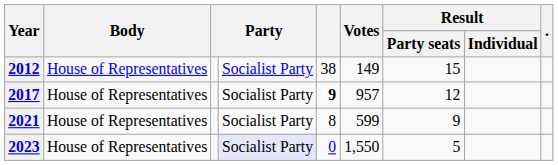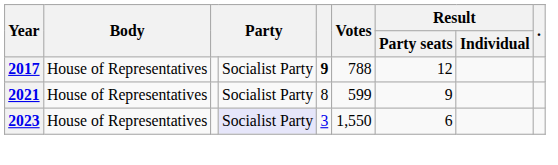- row: (24, 69)
(368, 95) 957 -> (360, 69) 788
(332, 147) 0 -> (324, 121) 3
(457, 147) 5 -> (449, 121) 6
